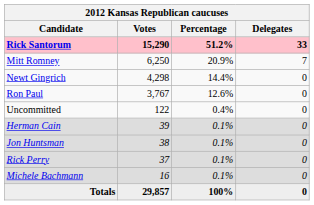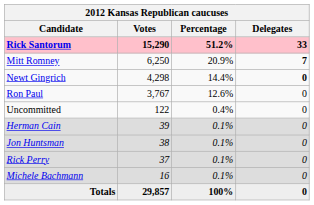(304, 61) normal -> (304, 61) bold
(304, 77) normal -> (304, 77) bold
